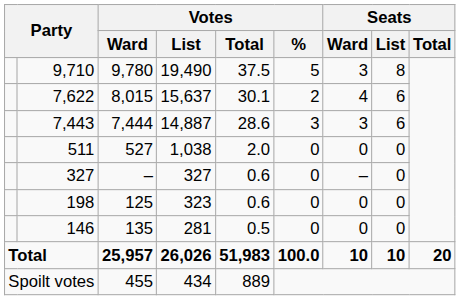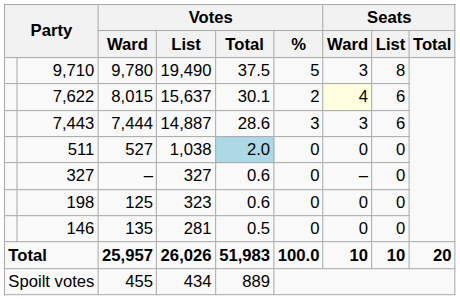(363, 96) no background -> (363, 96) lightyellow background
(259, 149) no background -> (259, 149) lightblue background
